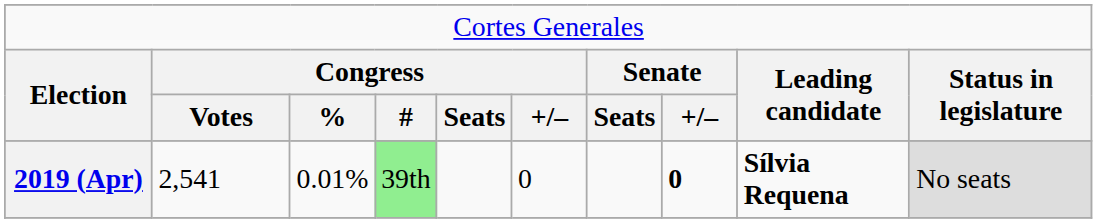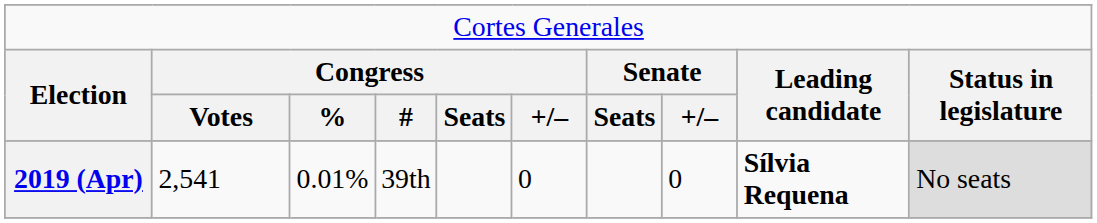(406, 177) lightgreen background -> (406, 177) no background
(675, 177) bold -> (675, 177) normal
